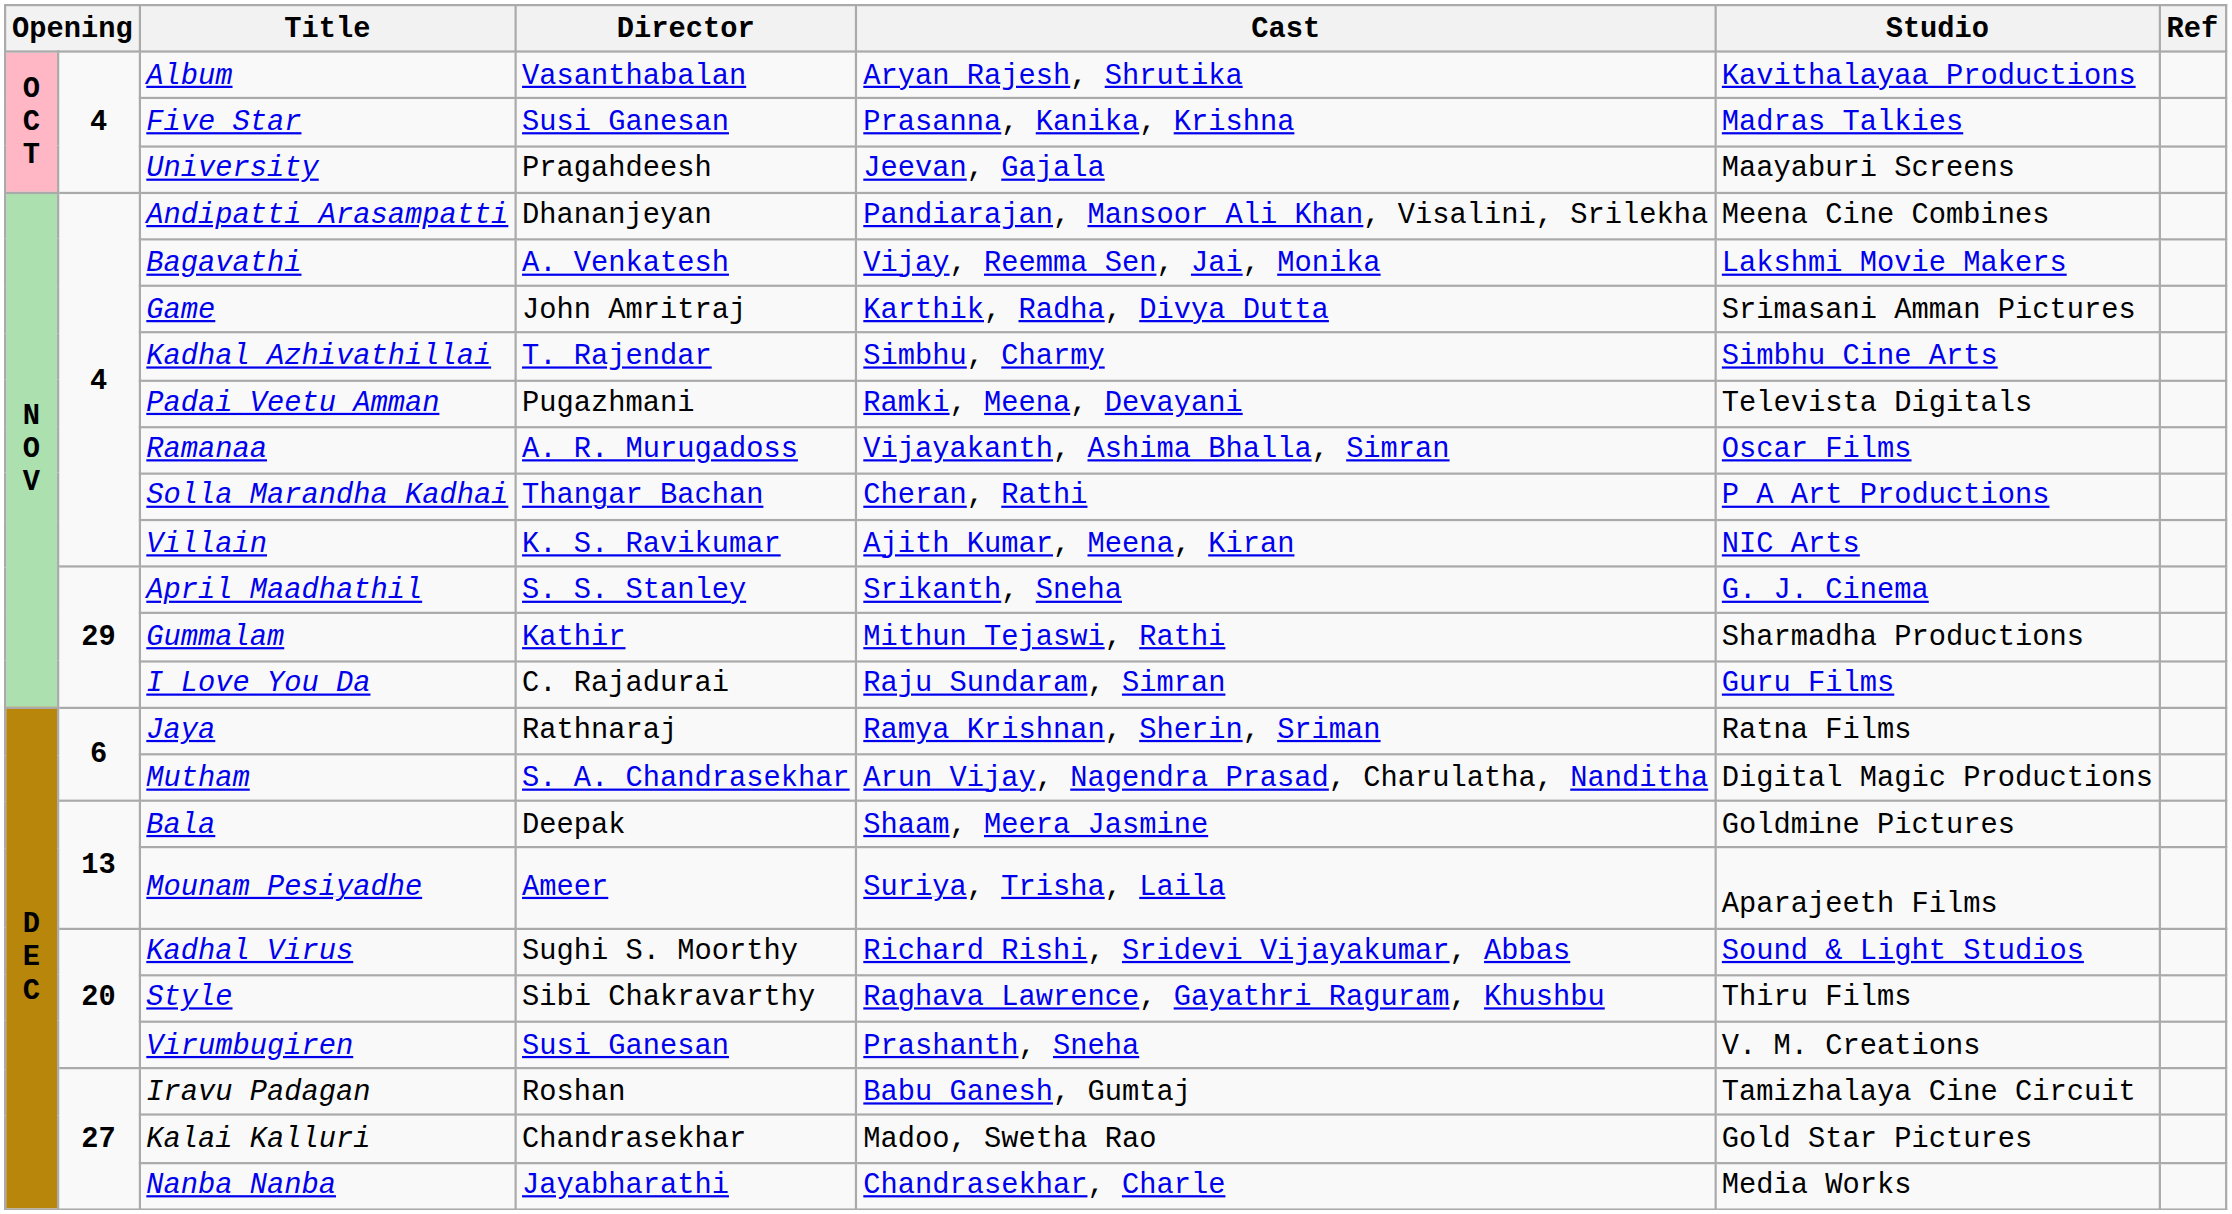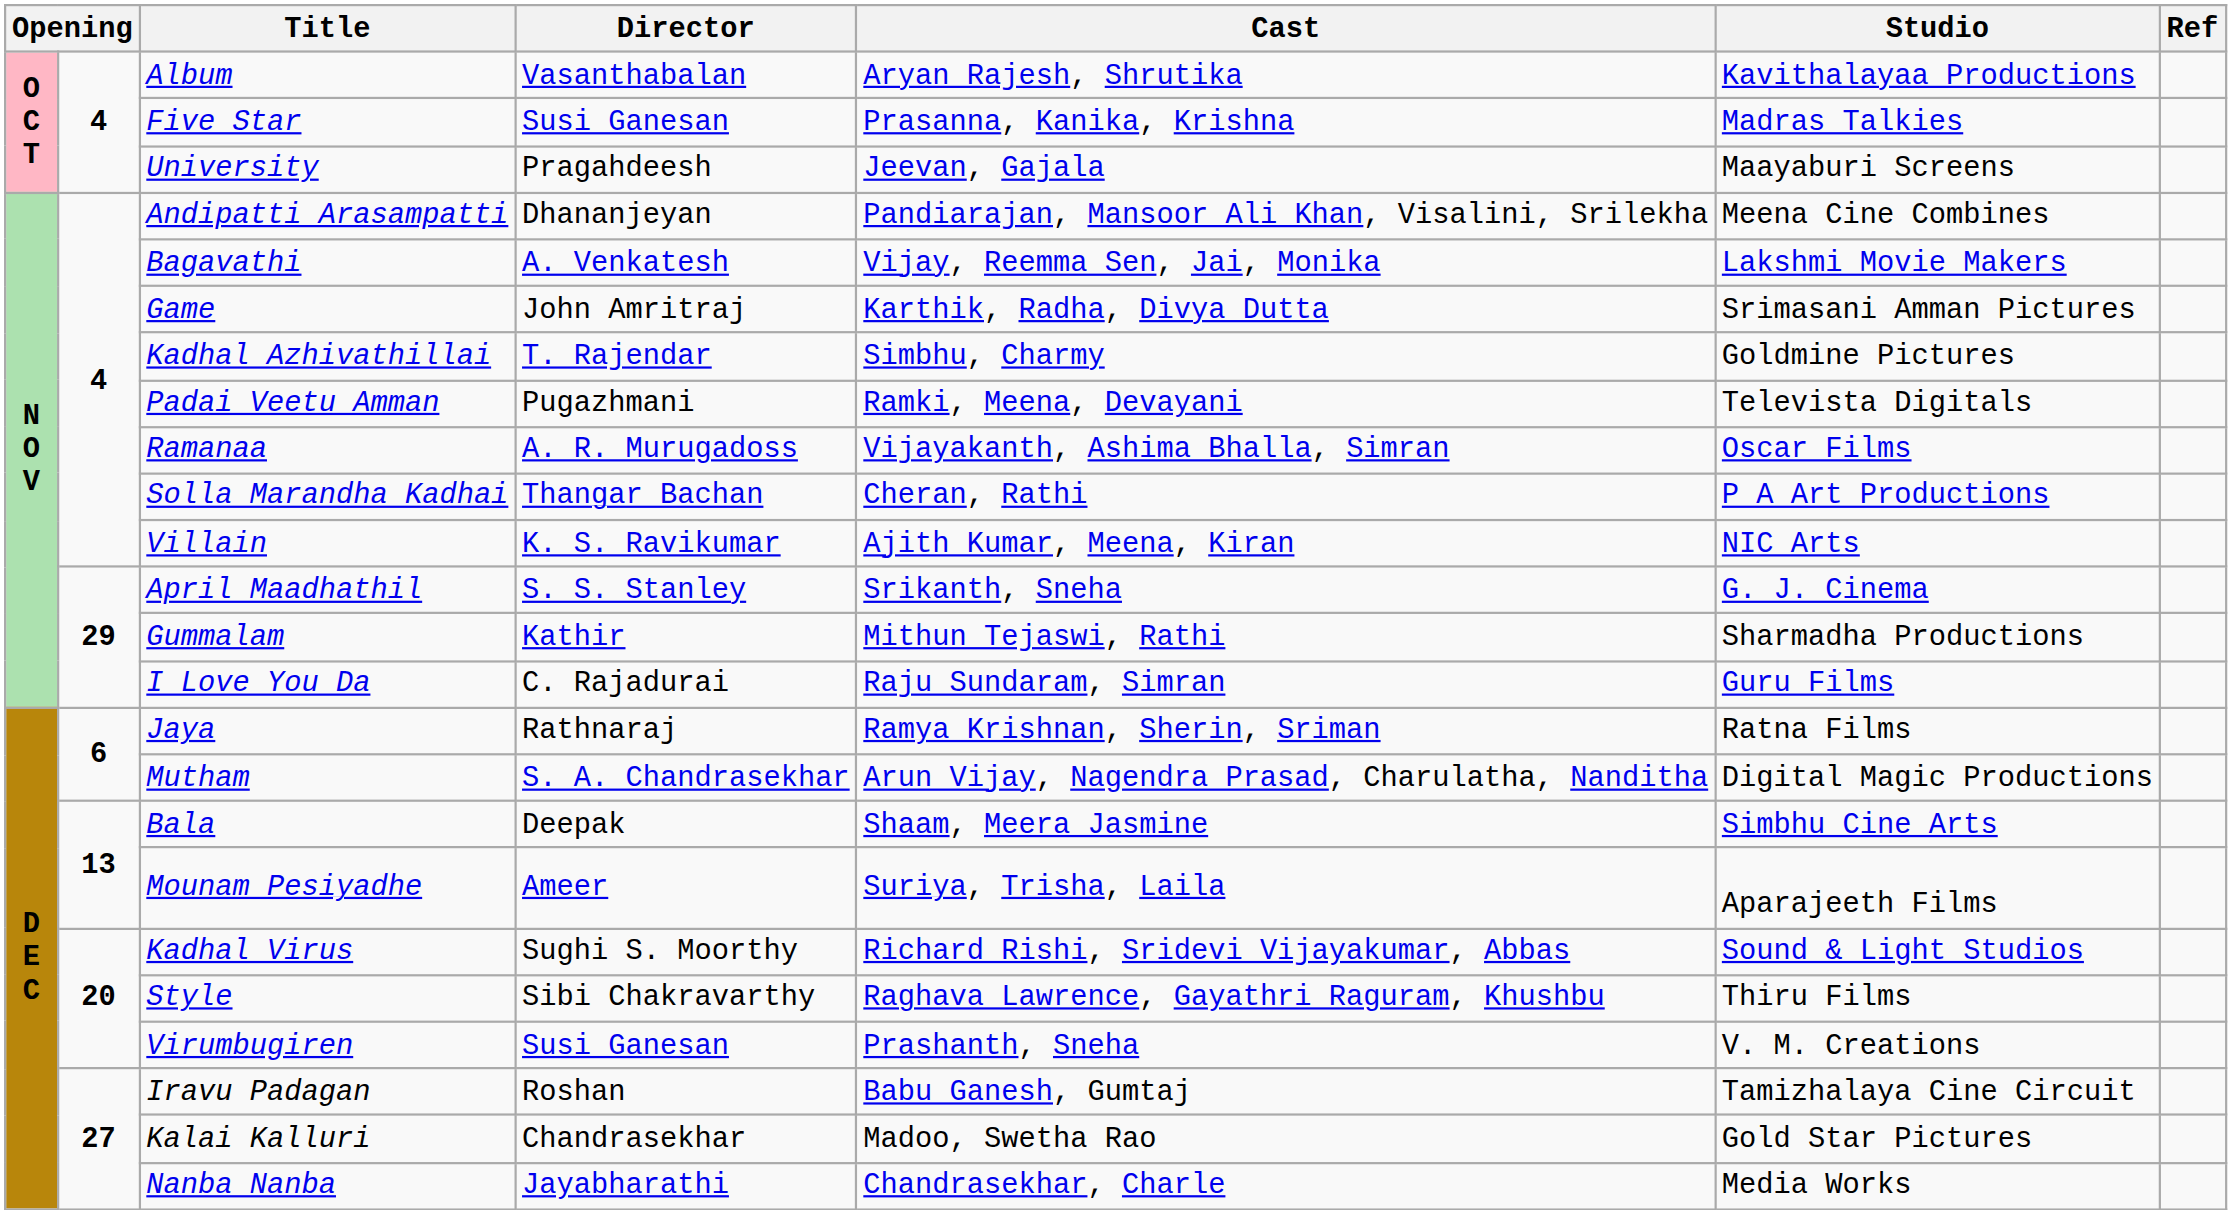(1860, 356) Simbhu Cine Arts -> (1868, 356) Goldmine Pictures
(1868, 825) Goldmine Pictures -> (1860, 825) Simbhu Cine Arts
